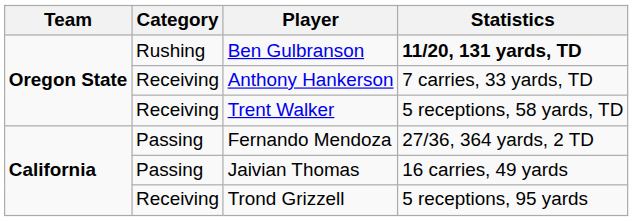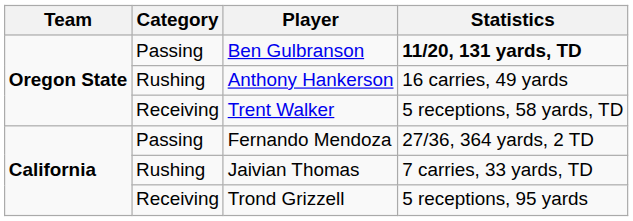(171, 50) Rushing -> (170, 50) Passing
(178, 80) Receiving -> (171, 80) Rushing
(498, 80) 7 carries, 33 yards, TD -> (485, 80) 16 carries, 49 yards
(170, 170) Passing -> (171, 170) Rushing
(485, 170) 16 carries, 49 yards -> (498, 170) 7 carries, 33 yards, TD
